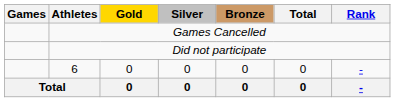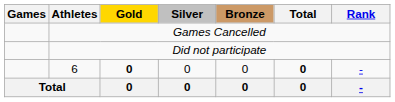(129, 69) normal -> (129, 69) bold
(303, 69) normal -> (303, 69) bold
